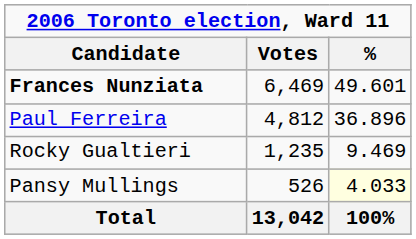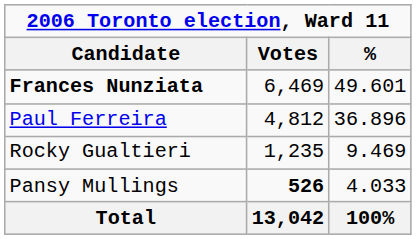(306, 185) normal -> (306, 185) bold
(376, 185) lightyellow background -> (376, 185) no background
